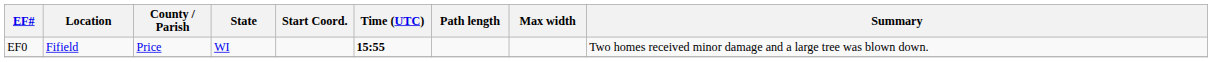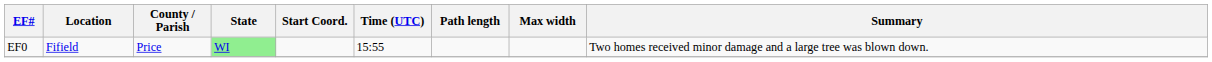(222, 47) no background -> (222, 47) lightgreen background
(371, 47) bold -> (370, 47) normal
